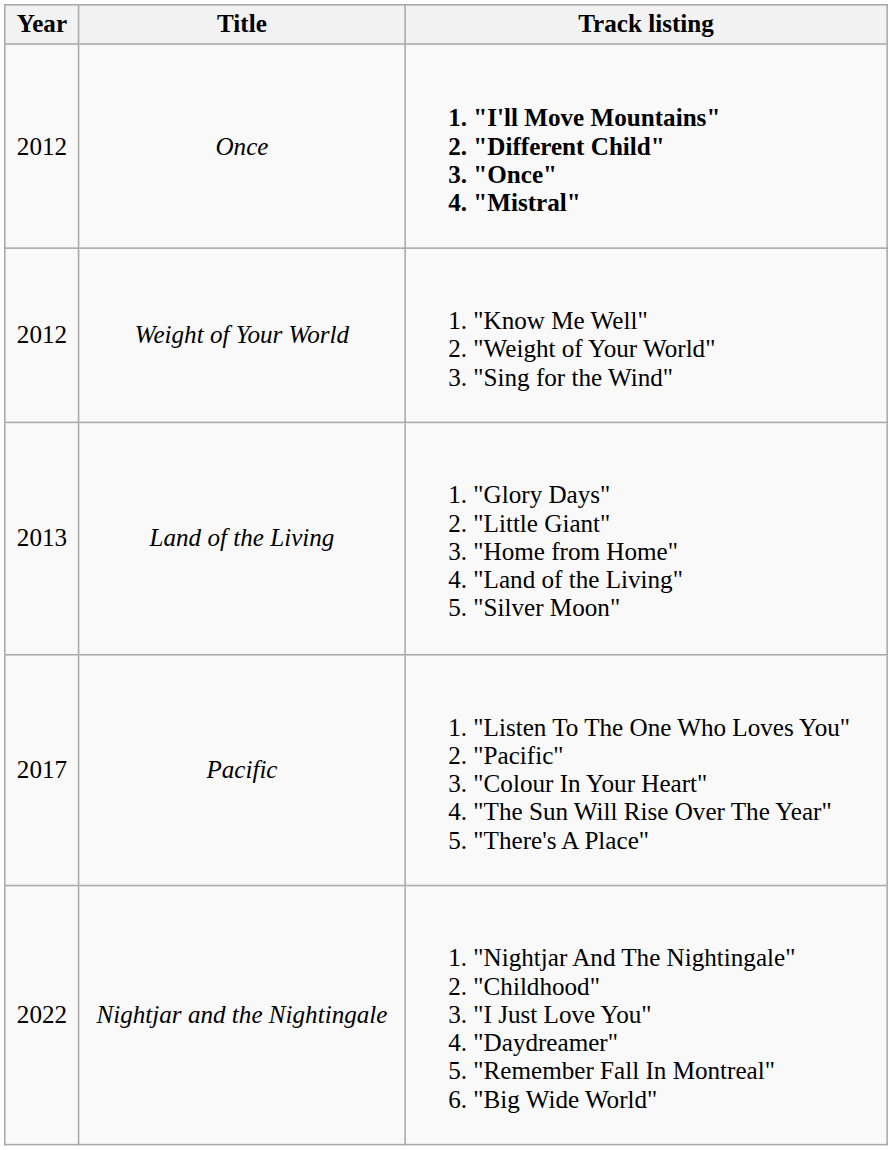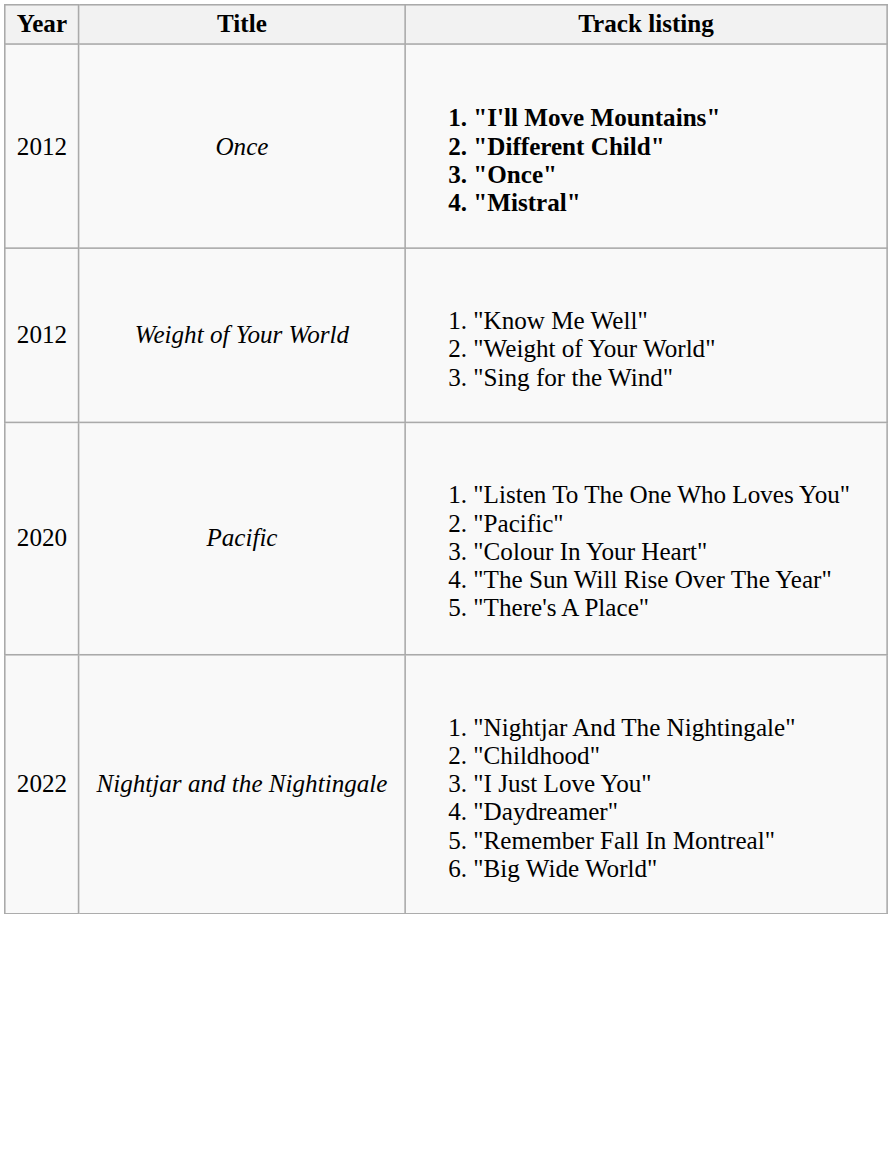- row: (242, 538)
(42, 769) 2017 -> (42, 538) 2020
